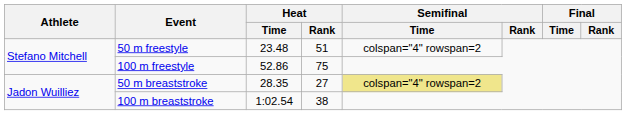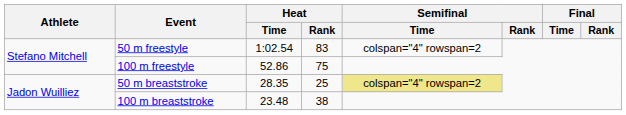(274, 48) 23.48 -> (274, 48) 1:02.54
(322, 48) 51 -> (322, 48) 83
(322, 84) 27 -> (322, 84) 25
(274, 101) 1:02.54 -> (274, 101) 23.48
